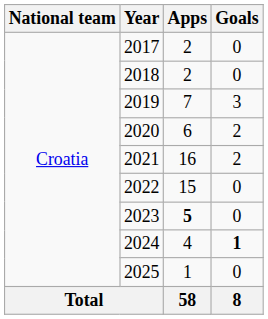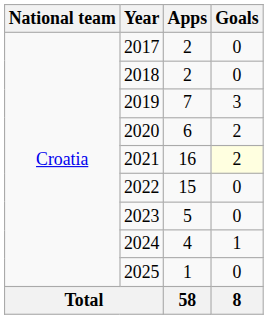(237, 159) no background -> (237, 159) lightyellow background
(187, 215) bold -> (187, 215) normal
(237, 243) bold -> (237, 243) normal
